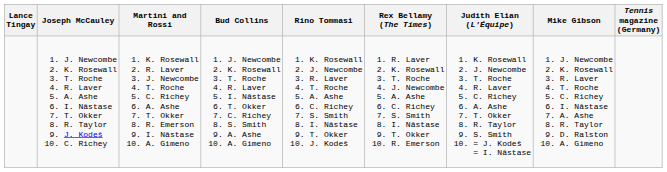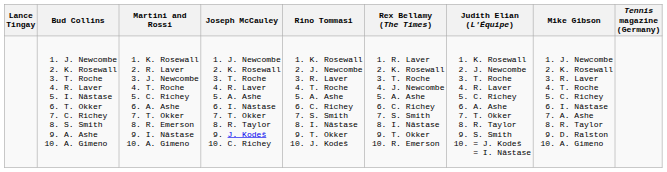columns swapped: (78, 20) <-> (242, 20)
